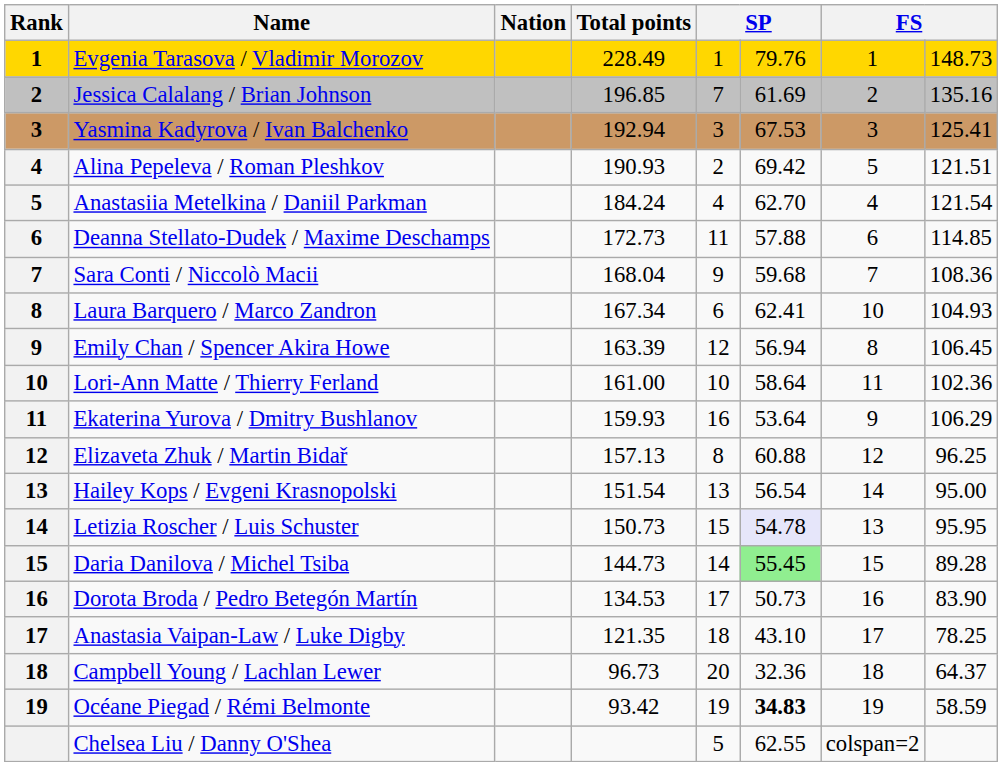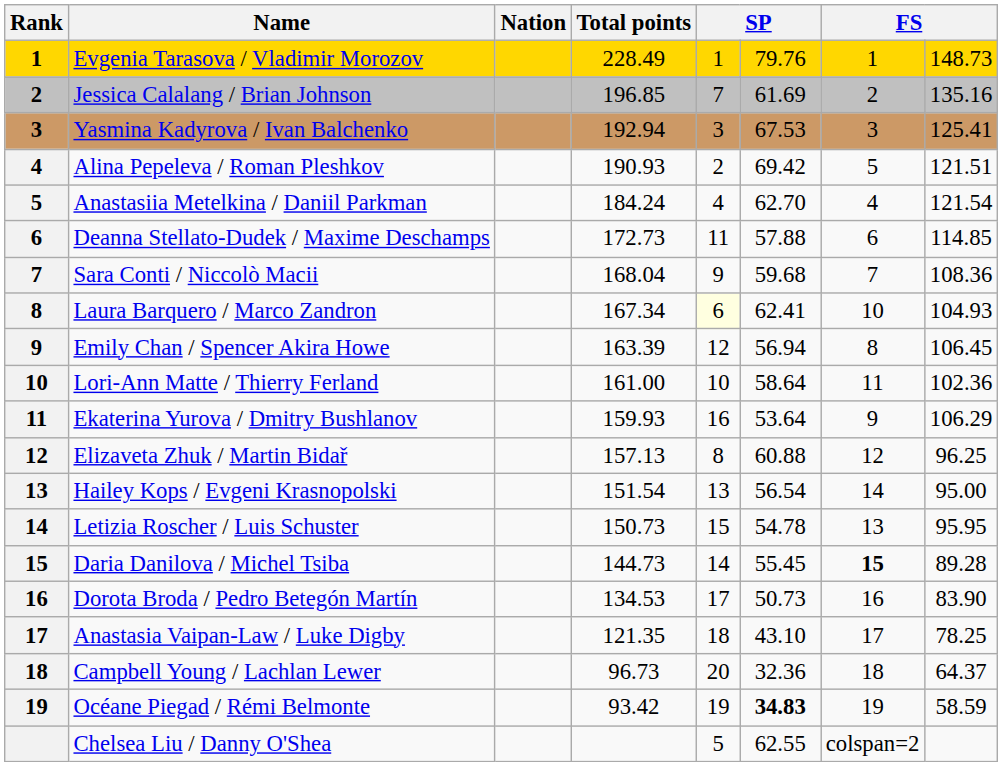(718, 310) no background -> (718, 310) lightyellow background
(780, 526) lavender background -> (780, 526) no background
(780, 563) lightgreen background -> (780, 563) no background
(873, 563) normal -> (873, 563) bold
